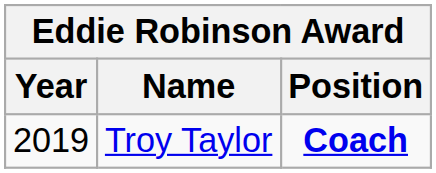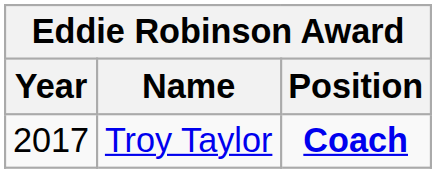(51, 140) 2019 -> (51, 140) 2017
